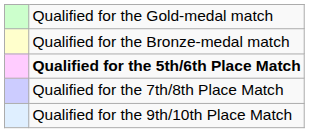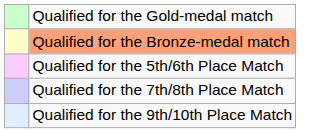(161, 41) no background -> (161, 41) lightsalmon background
(167, 66) bold -> (158, 66) normal
